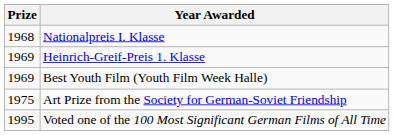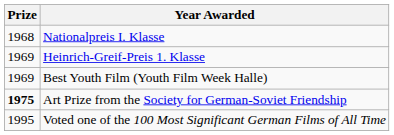(21, 99) normal -> (21, 99) bold
